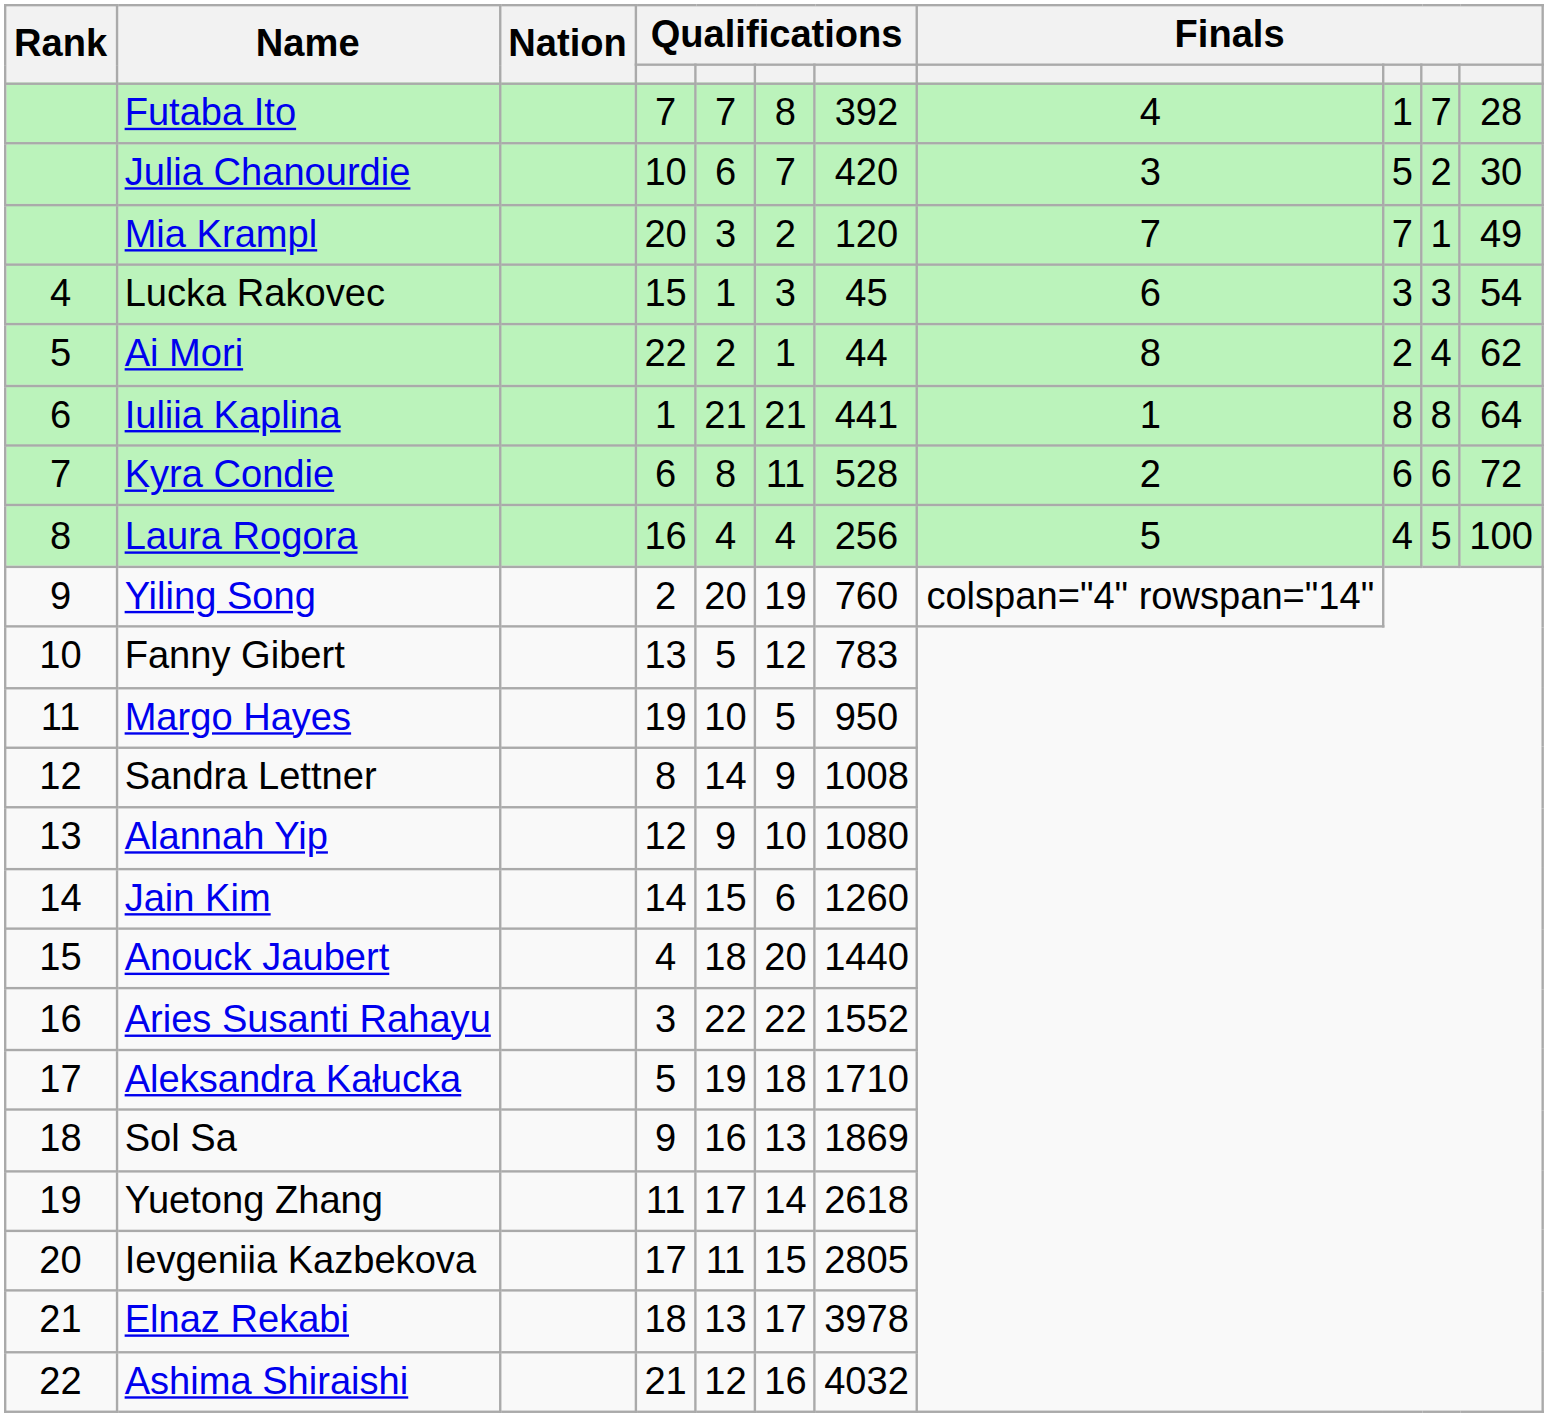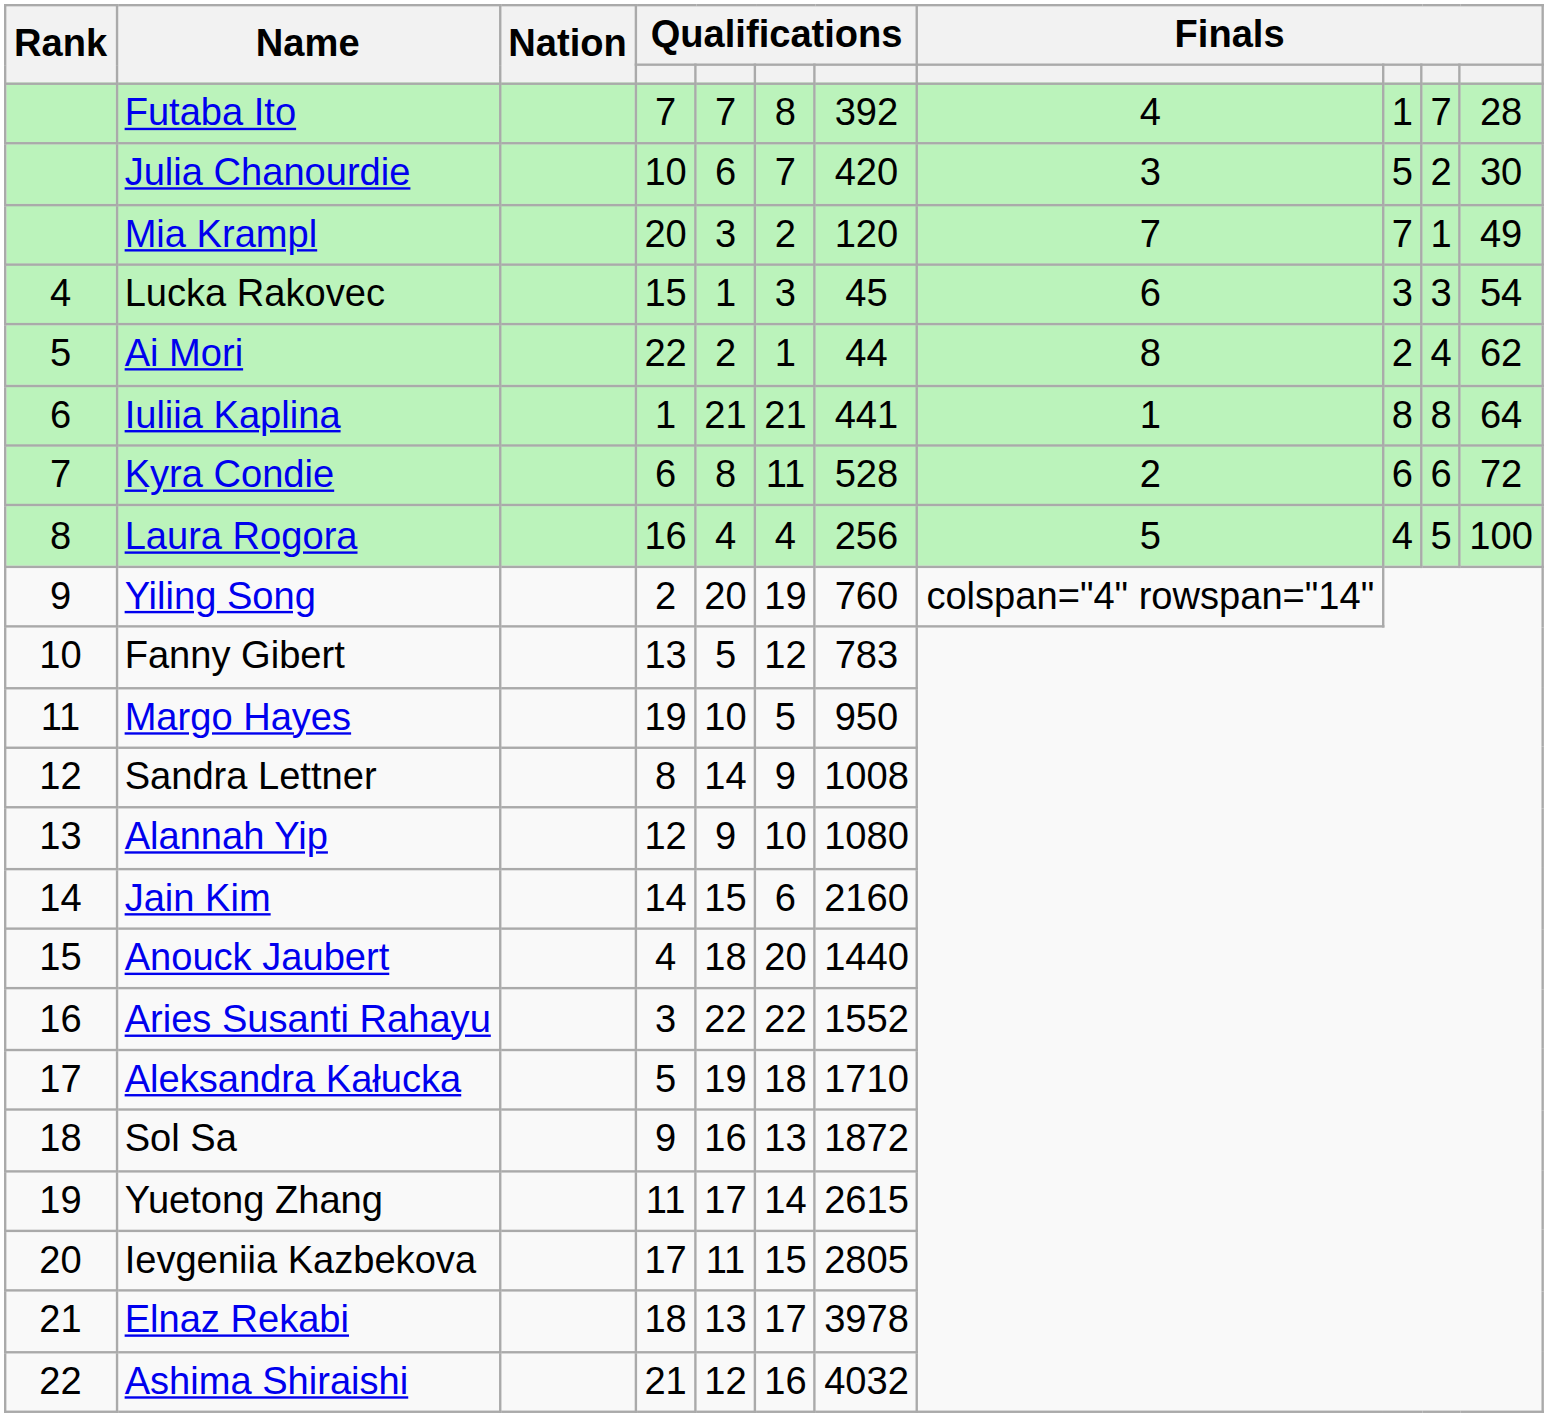(866, 897) 1260 -> (866, 897) 2160
(866, 1139) 1869 -> (866, 1139) 1872
(866, 1199) 2618 -> (866, 1199) 2615
